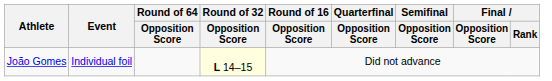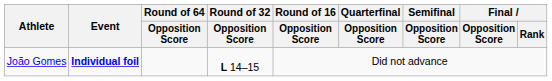(102, 62) normal -> (105, 62) bold
(233, 68) lightyellow background -> (240, 68) no background
